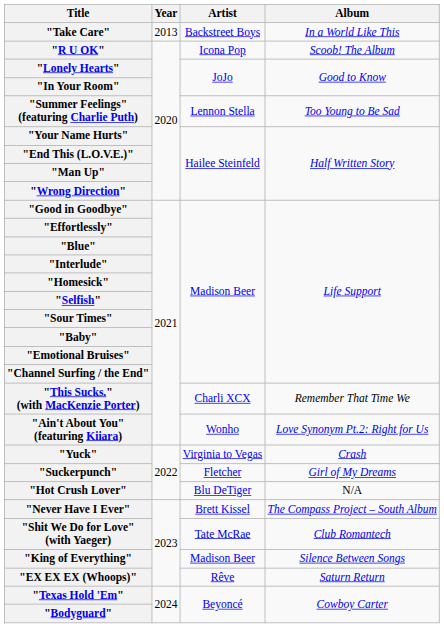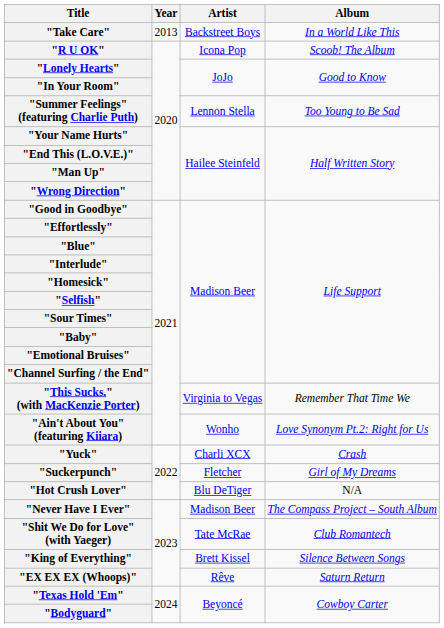(223, 398) Charli XCX -> (223, 398) Virginia to Vegas
(223, 454) Virginia to Vegas -> (223, 454) Charli XCX
(223, 509) Brett Kissel -> (223, 509) Madison Beer
(223, 558) Madison Beer -> (223, 558) Brett Kissel
